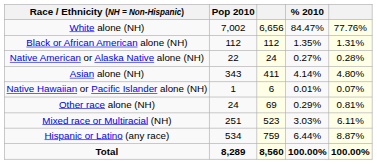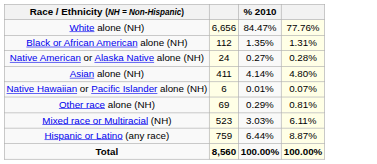- column: (233, 12)
